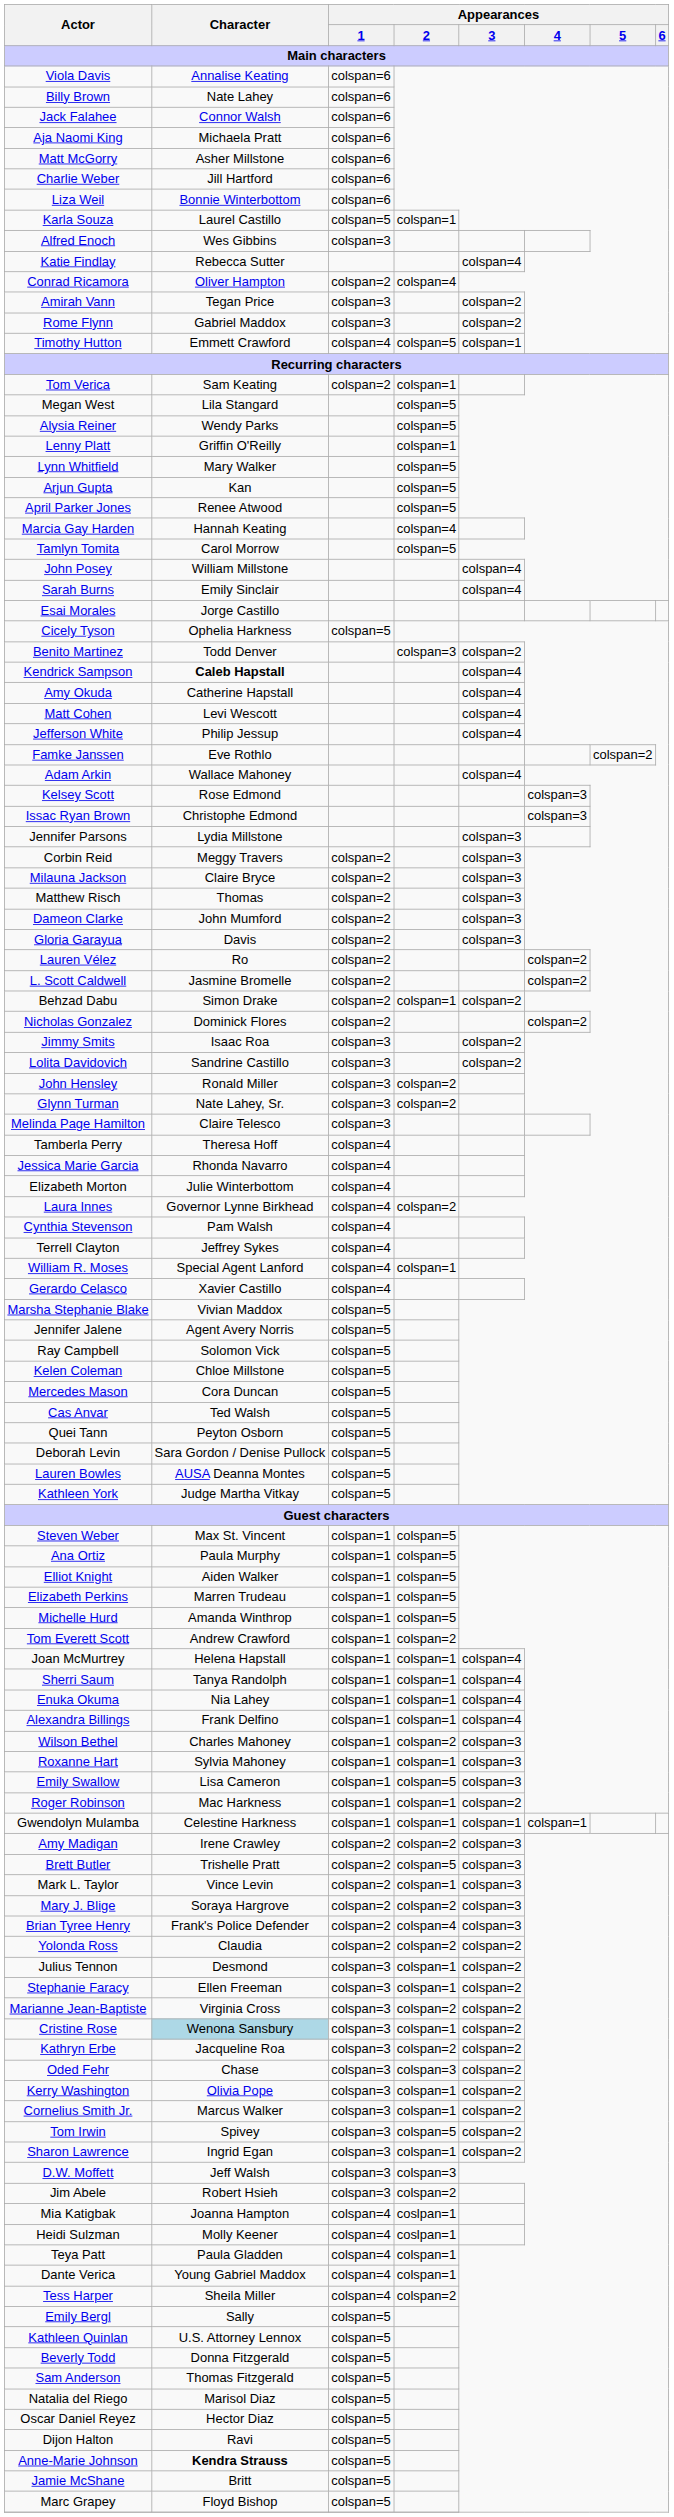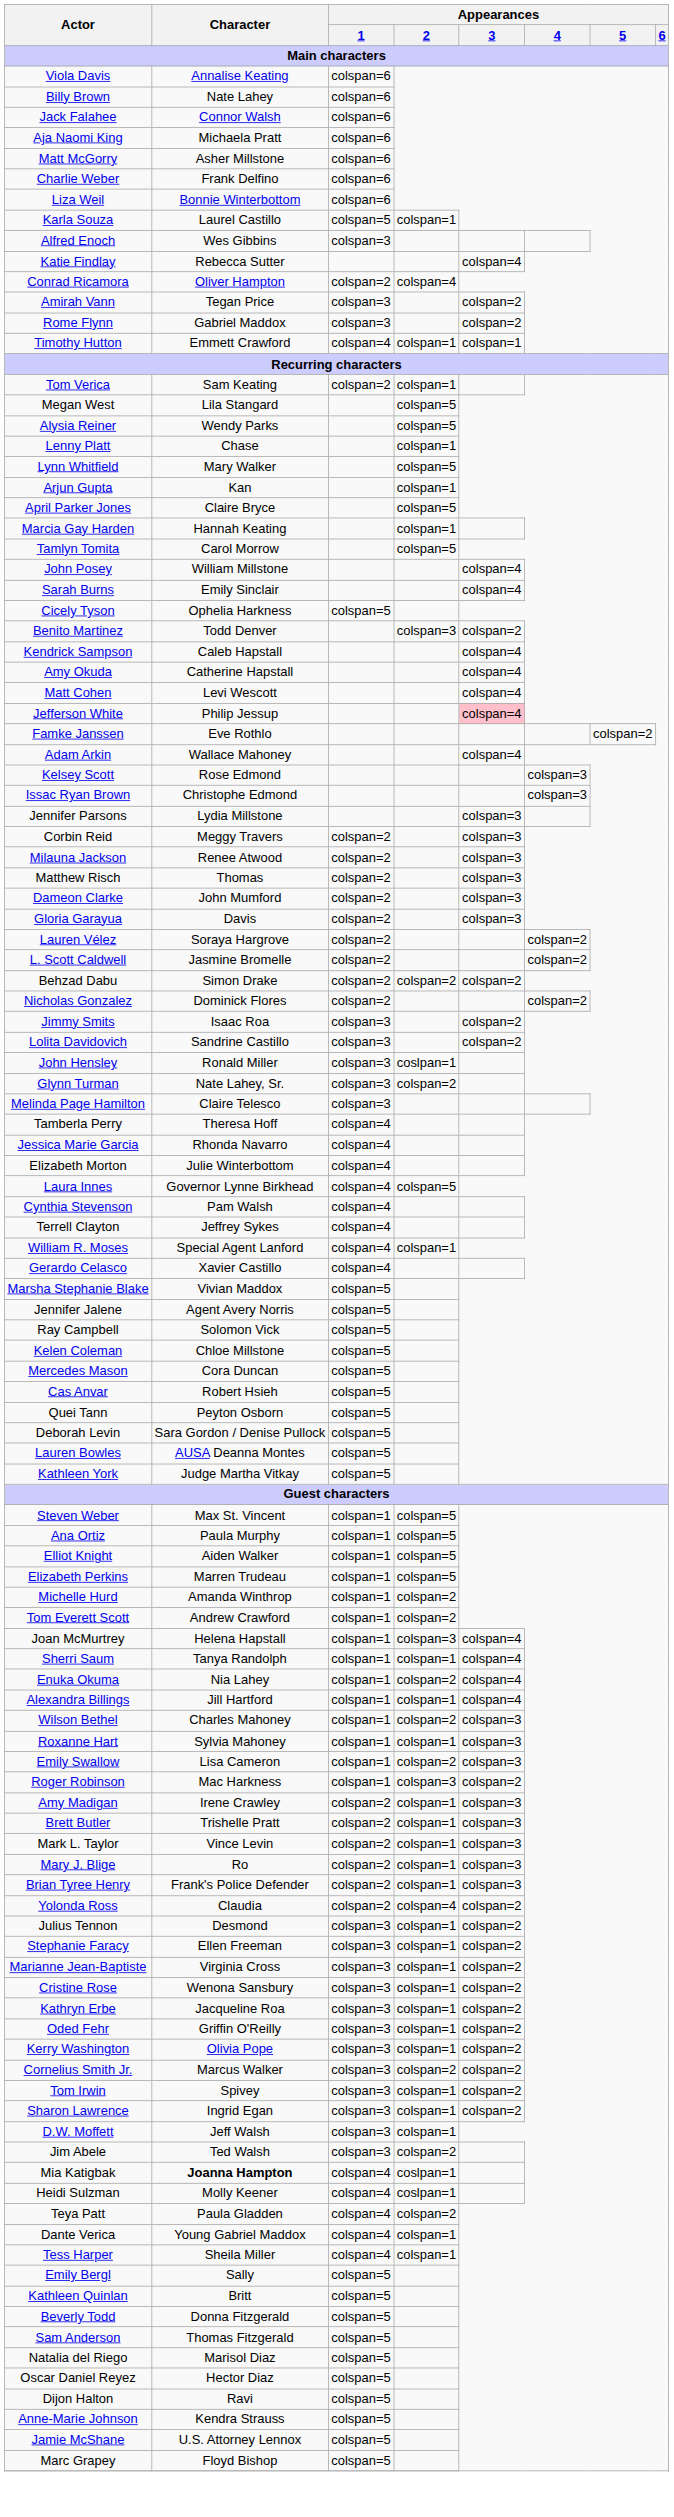(240, 179) Jill Hartford -> (240, 179) Frank Delfino
(426, 343) colspan=5 -> (426, 343) colspan=1
(240, 446) Griffin O'Reilly -> (240, 446) Chase
(426, 487) colspan=5 -> (426, 487) colspan=1
(240, 508) Renee Atwood -> (240, 508) Claire Bryce
(426, 528) colspan=4 -> (426, 528) colspan=1
- row: (78, 610)
(240, 672) bold -> (240, 651) normal
(492, 734) no background -> (492, 713) pink background
(240, 878) Claire Bryce -> (240, 857) Renee Atwood
(240, 960) Ro -> (240, 939) Soraya Hargrove
(426, 1001) colspan=1 -> (426, 980) colspan=2
(426, 1083) colspan=2 -> (426, 1063) coslpan=1
(426, 1206) colspan=2 -> (426, 1186) colspan=5
(240, 1412) Ted Walsh -> (240, 1391) Robert Hsieh
(426, 1617) colspan=5 -> (426, 1597) colspan=2
(426, 1659) colspan=1 -> (426, 1638) colspan=3
(426, 1700) colspan=1 -> (426, 1679) colspan=2
(240, 1720) Frank Delfino -> (240, 1700) Jill Hartford
(426, 1782) colspan=5 -> (426, 1761) colspan=2
(426, 1802) colspan=1 -> (426, 1782) colspan=3
- row: (78, 1823)
(426, 1844) colspan=2 -> (426, 1802) colspan=1
(426, 1864) colspan=5 -> (426, 1823) colspan=1
(240, 1905) Soraya Hargrove -> (240, 1864) Ro
(426, 1905) colspan=2 -> (426, 1864) colspan=1
(426, 1926) colspan=4 -> (426, 1885) colspan=1
(426, 1946) colspan=2 -> (426, 1905) colspan=4
(426, 2008) colspan=2 -> (426, 1967) colspan=1
(240, 2029) lightblue background -> (240, 1987) no background
(426, 2049) colspan=2 -> (426, 2008) colspan=1
(240, 2070) Chase -> (240, 2029) Griffin O'Reilly
(426, 2070) colspan=3 -> (426, 2029) colspan=1
(426, 2111) colspan=1 -> (426, 2070) colspan=2
(426, 2131) colspan=5 -> (426, 2090) colspan=1
(426, 2172) colspan=3 -> (426, 2131) colspan=1
(240, 2193) Robert Hsieh -> (240, 2152) Ted Walsh
(240, 2214) normal -> (240, 2172) bold
(426, 2255) colspan=1 -> (426, 2214) colspan=2
(426, 2296) colspan=2 -> (426, 2255) colspan=1
(240, 2337) U.S. Attorney Lennox -> (240, 2296) Britt
(240, 2460) bold -> (240, 2419) normal
(240, 2481) Britt -> (240, 2440) U.S. Attorney Lennox
